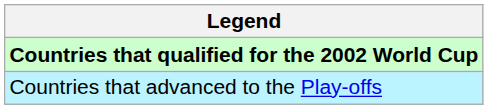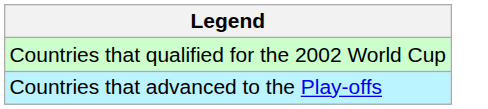(244, 54) bold -> (228, 54) normal
